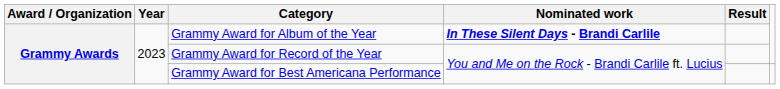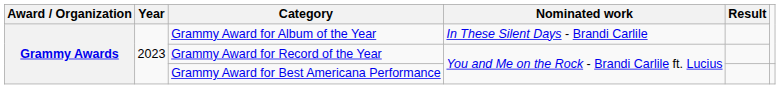(553, 34) bold -> (547, 34) normal
